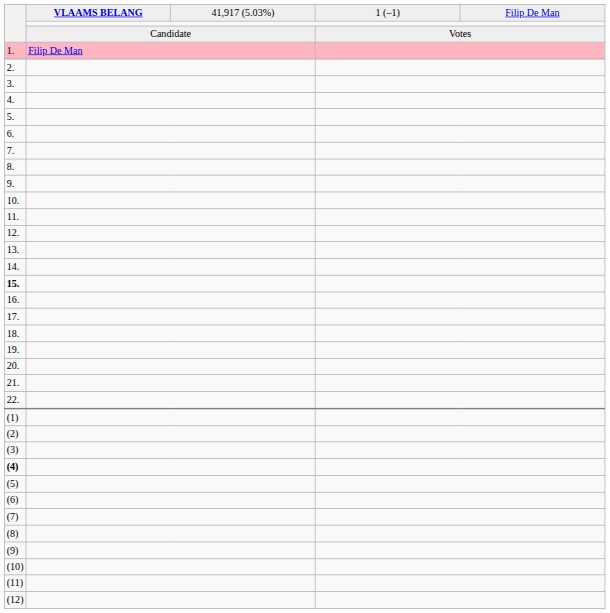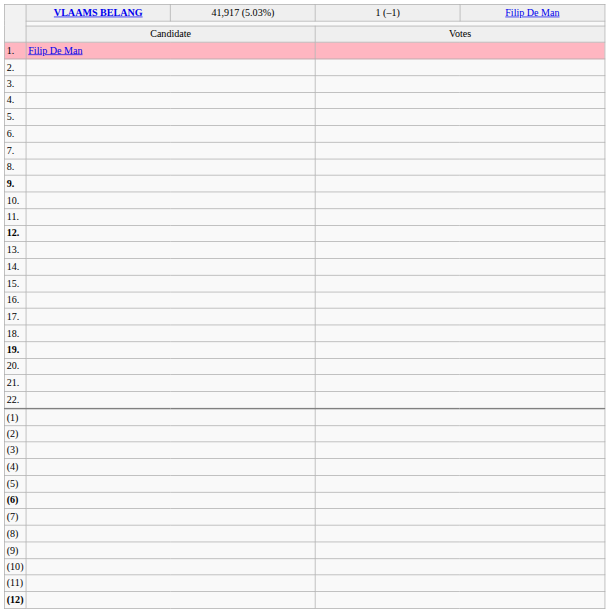(10, 184) normal -> (10, 184) bold
(13, 234) normal -> (13, 234) bold
(13, 283) bold -> (13, 283) normal
(13, 350) normal -> (13, 350) bold
(13, 467) bold -> (13, 467) normal
(13, 500) normal -> (13, 500) bold
(15, 600) normal -> (15, 600) bold
